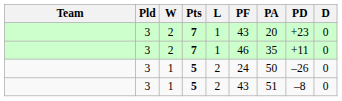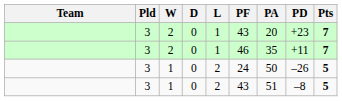columns swapped: (326, 13) <-> (194, 13)
